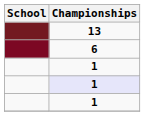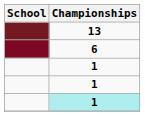(94, 85) lavender background -> (94, 85) no background
(94, 102) no background -> (94, 102) paleturquoise background
